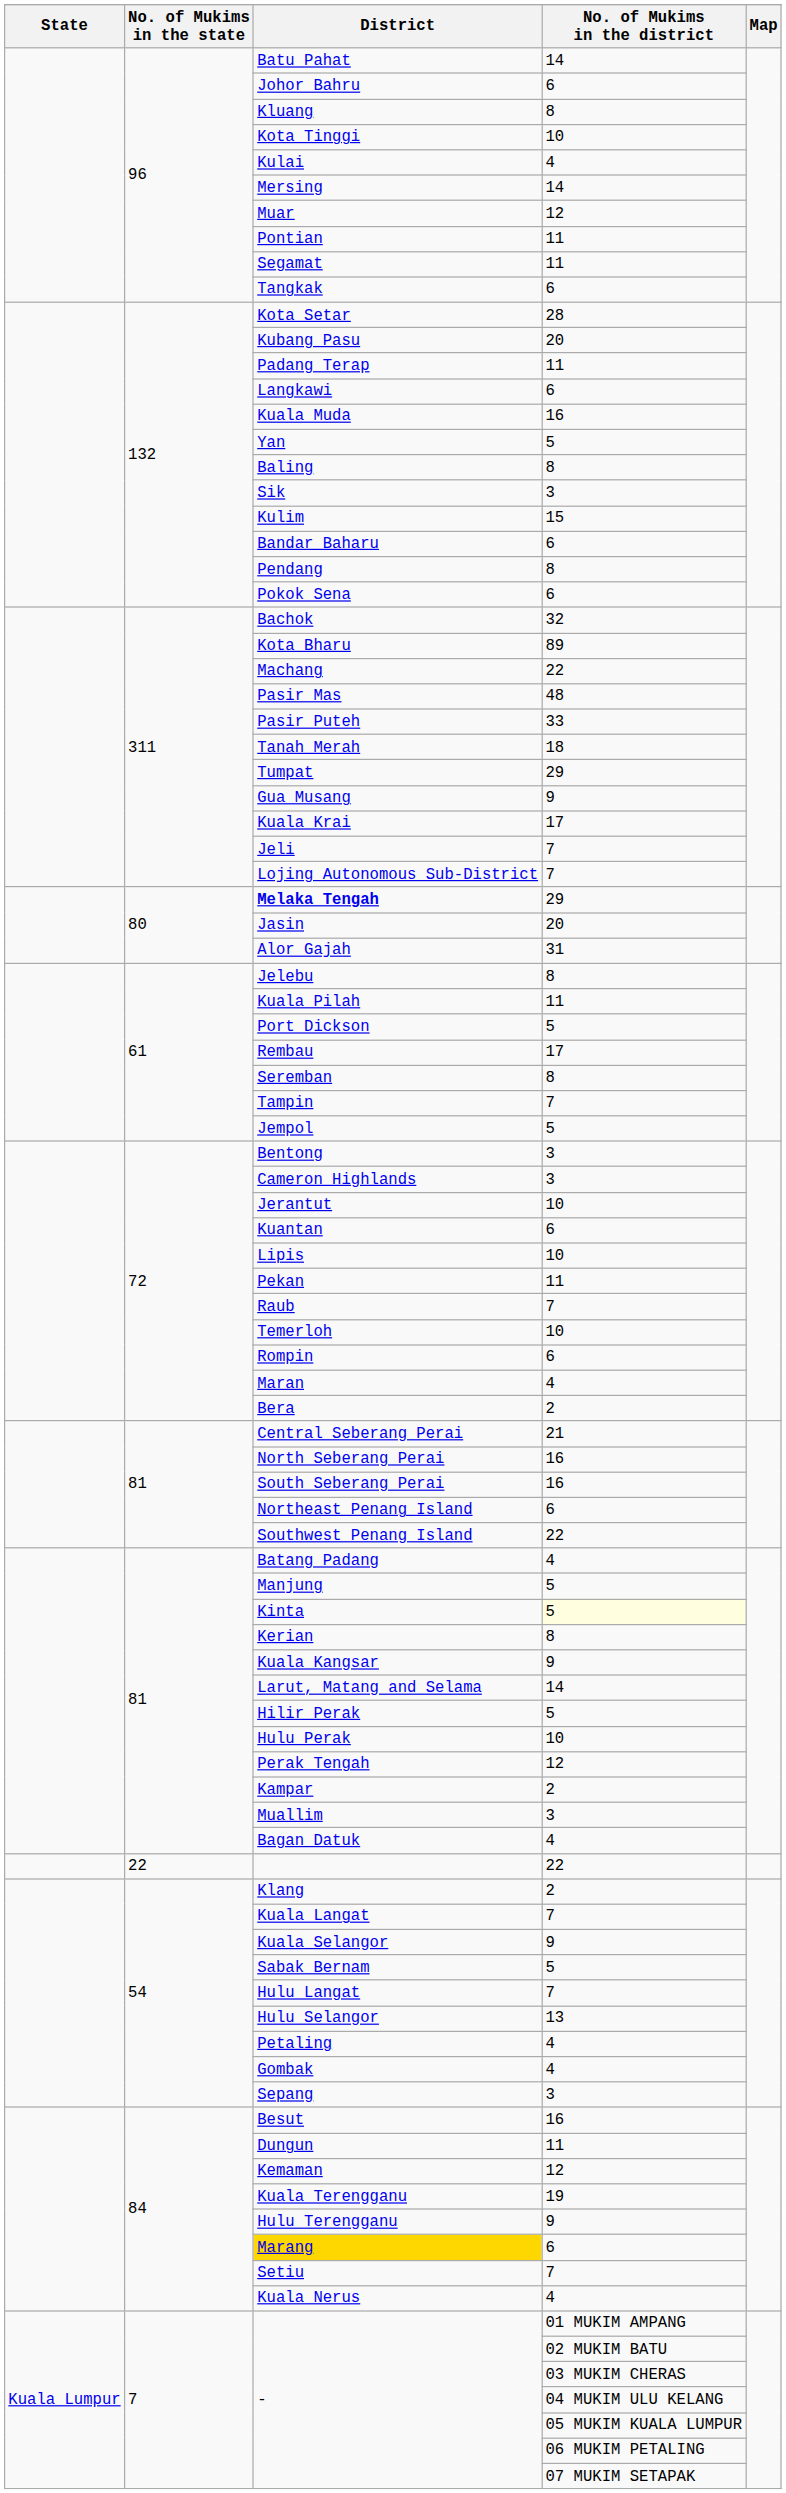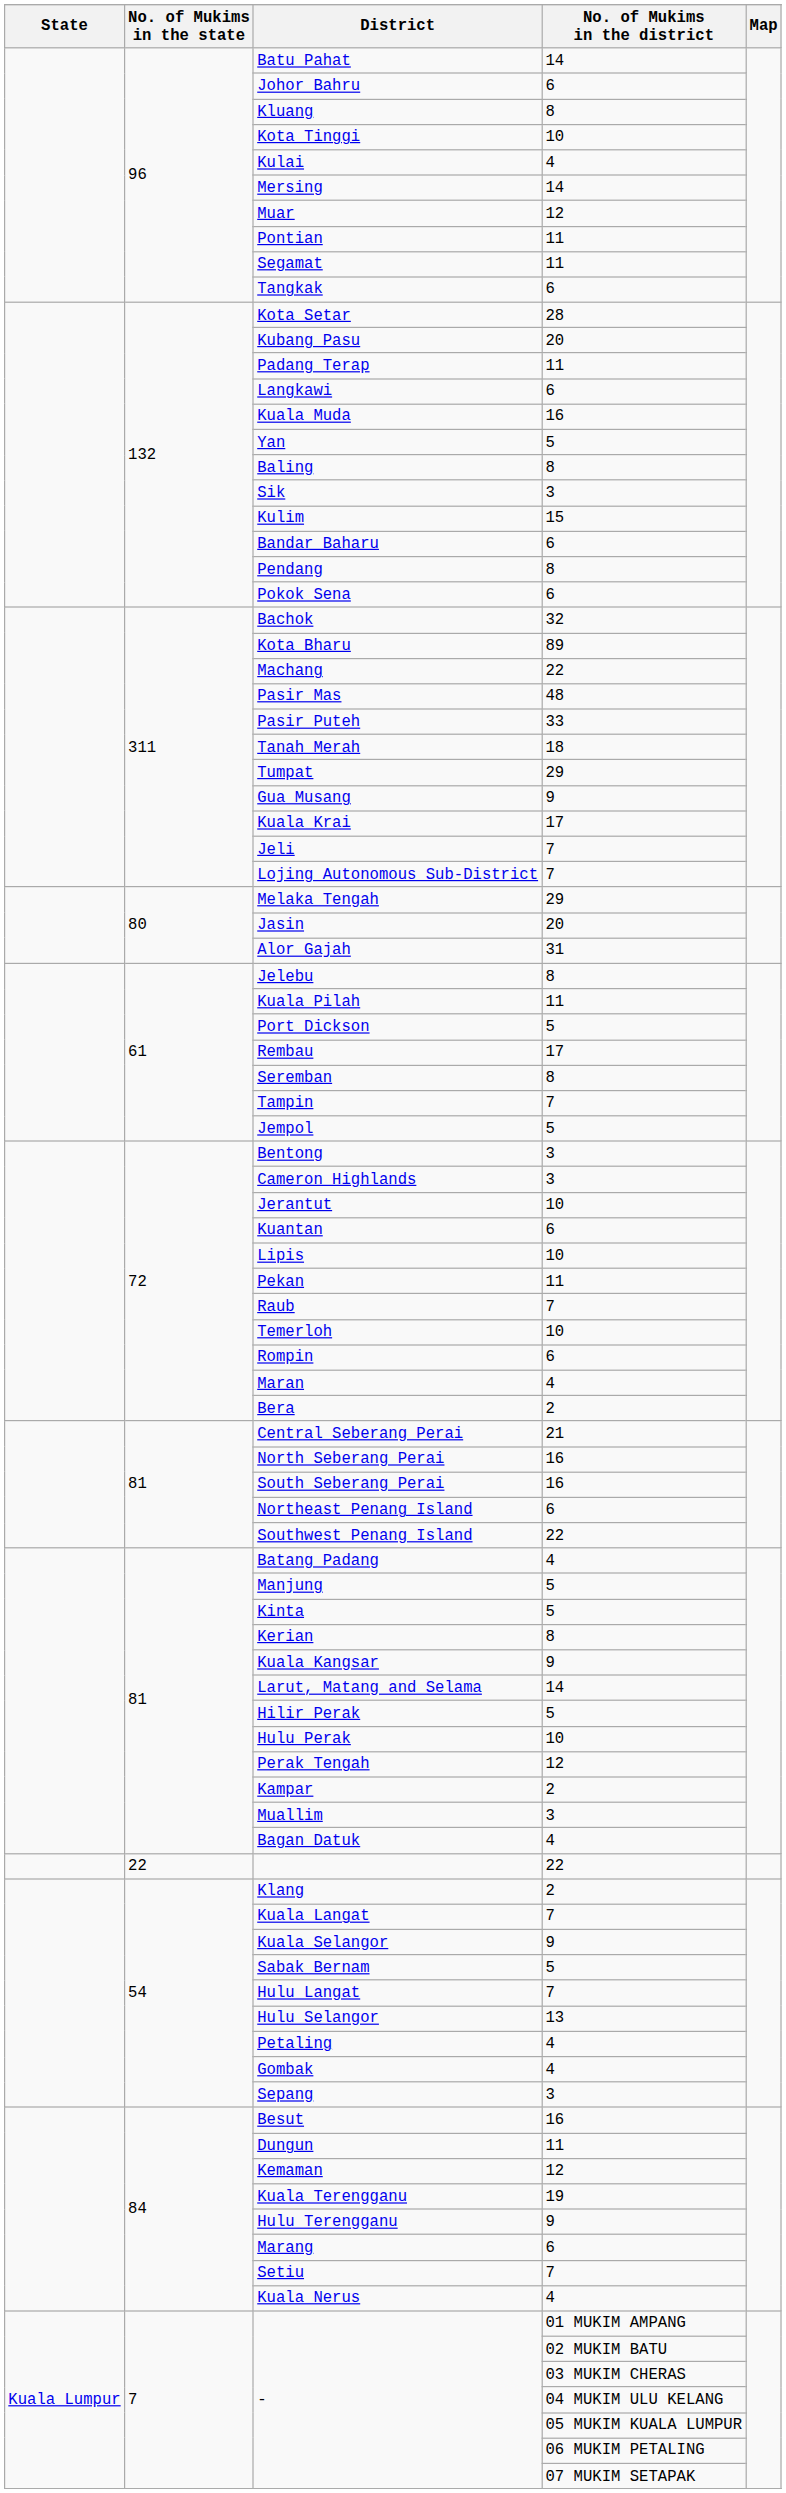(318, 900) bold -> (318, 900) normal
(550, 1612) lightyellow background -> (550, 1612) no background
(285, 2247) gold background -> (285, 2247) no background
